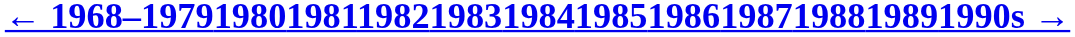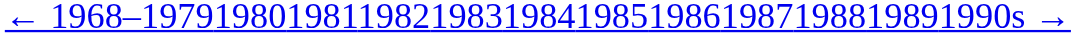(538, 15) bold -> (538, 15) normal
